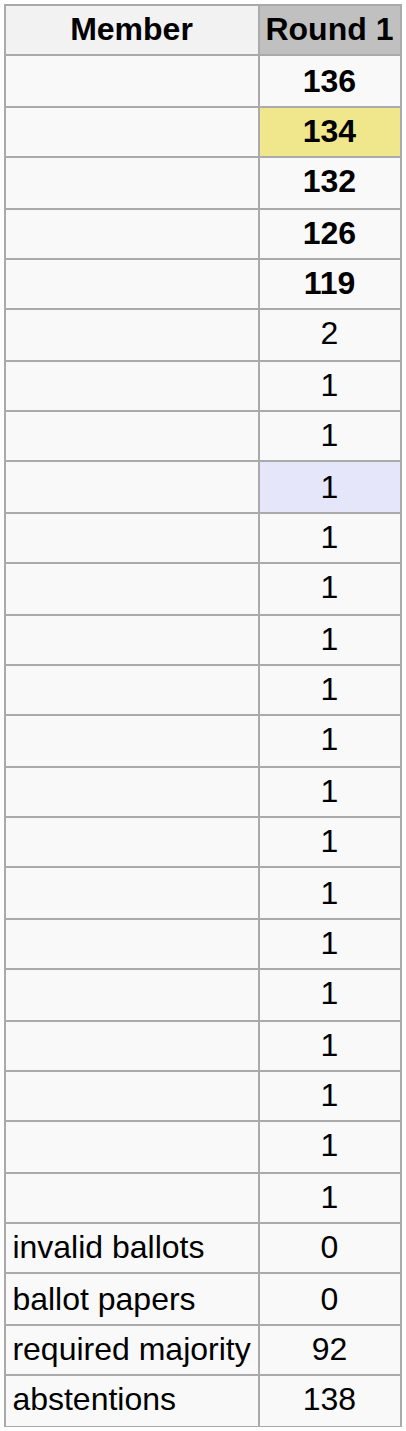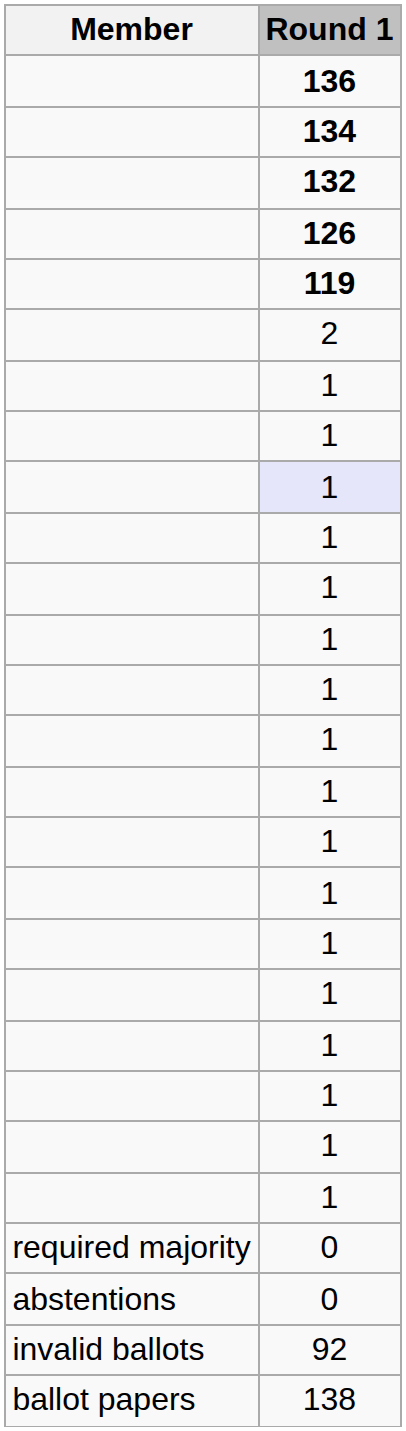(329, 131) khaki background -> (329, 131) no background
(108, 1247) invalid ballots -> (132, 1247) required majority
(104, 1298) ballot papers -> (94, 1298) abstentions
(132, 1349) required majority -> (108, 1349) invalid ballots
(94, 1400) abstentions -> (104, 1400) ballot papers
